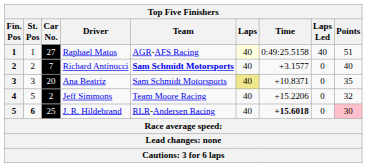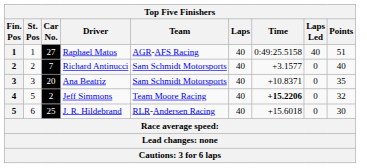(248, 51) lightyellow background -> (241, 51) no background
(183, 66) bold -> (180, 66) normal
(248, 81) khaki background -> (241, 81) no background
(292, 96) normal -> (285, 96) bold
(33, 110) bold -> (33, 110) normal
(292, 110) bold -> (285, 110) normal
(348, 110) pink background -> (341, 110) no background
